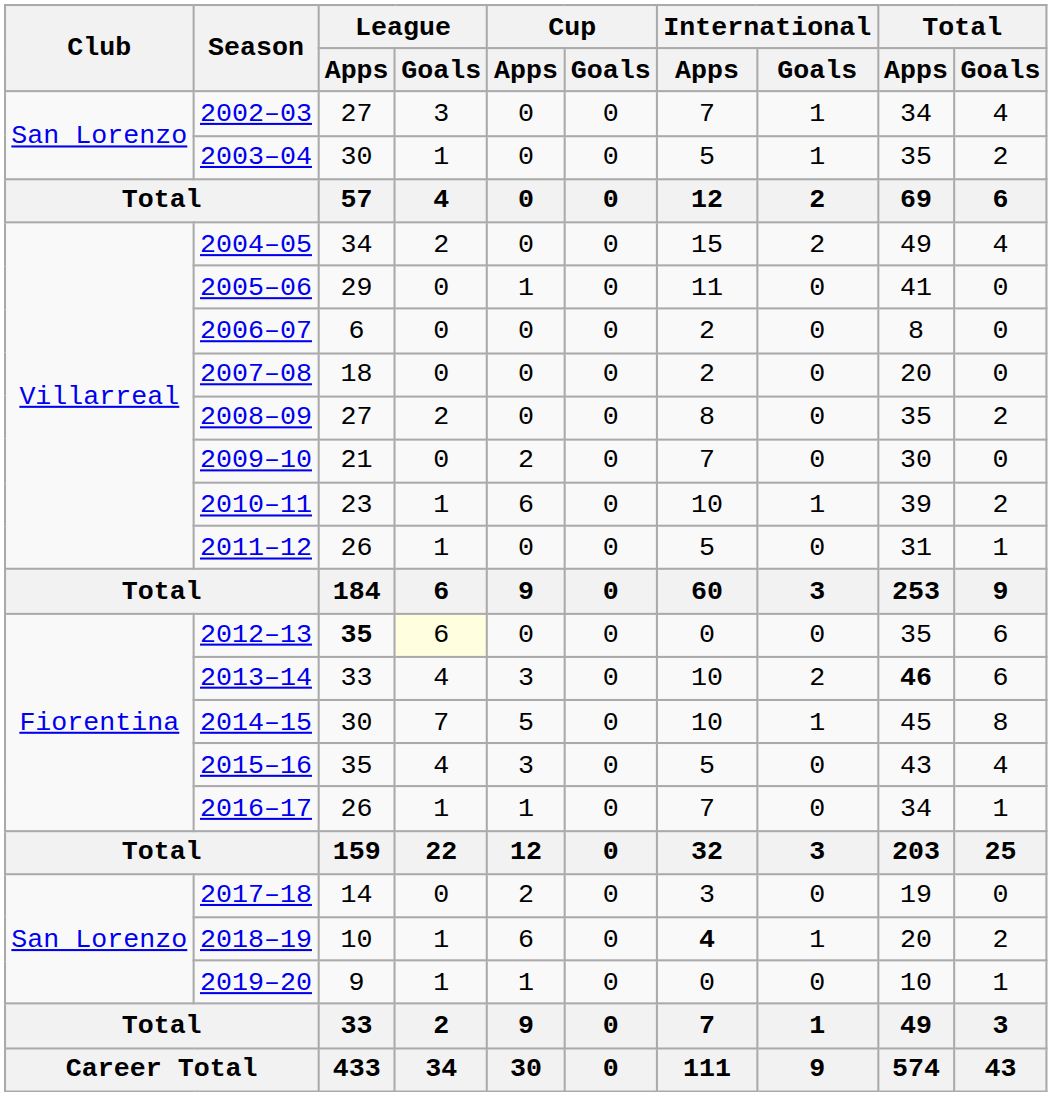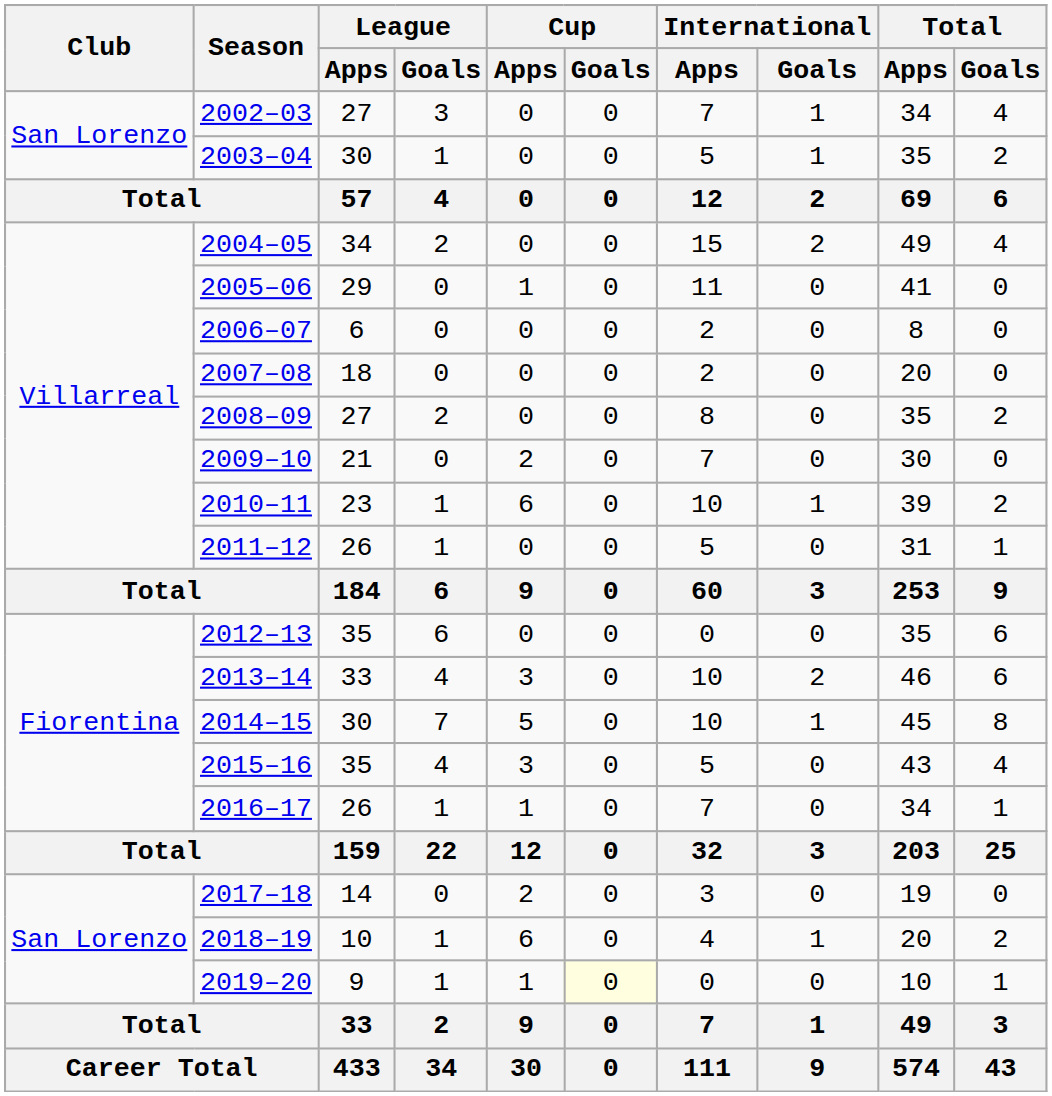(357, 635) bold -> (357, 635) normal
(441, 635) lightyellow background -> (441, 635) no background
(916, 678) bold -> (916, 678) normal
(707, 939) bold -> (707, 939) normal
(611, 982) no background -> (611, 982) lightyellow background
